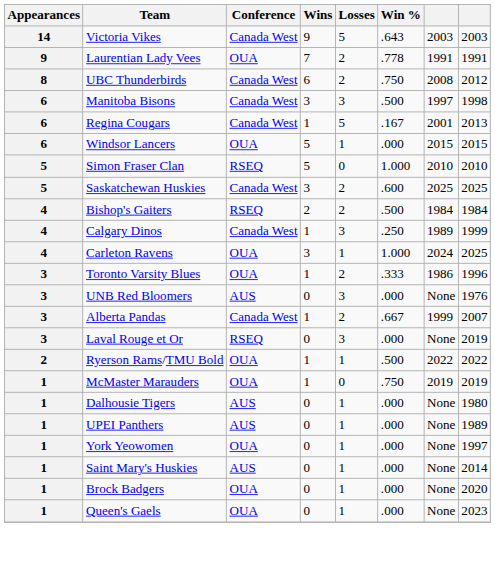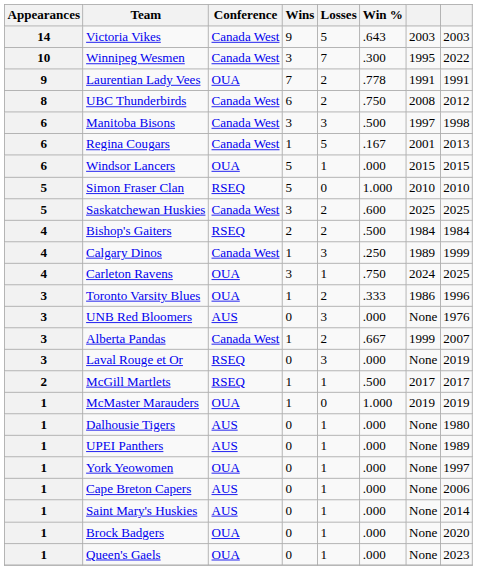+ row: (135, 58)
(396, 252) 1.000 -> (374, 274) .750
+ row: (128, 381)
- row: (155, 360)
(392, 381) .750 -> (378, 403) 1.000
+ row: (139, 489)
